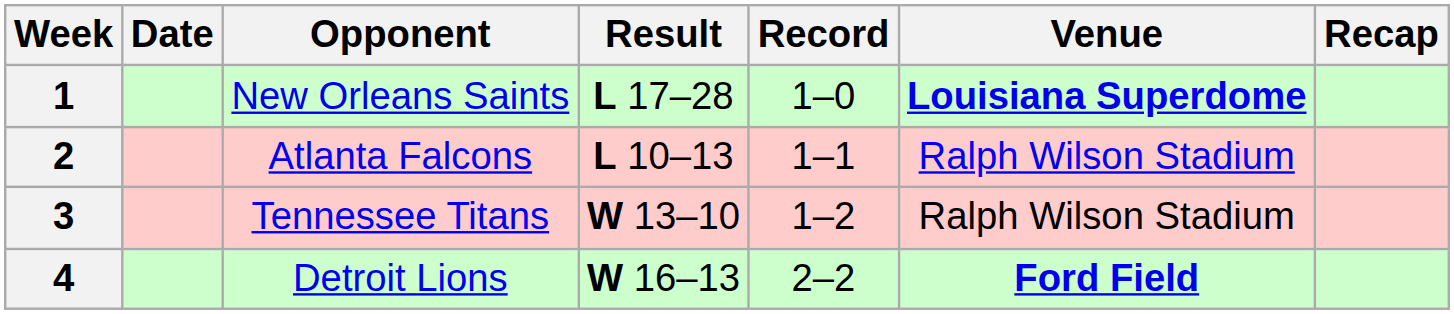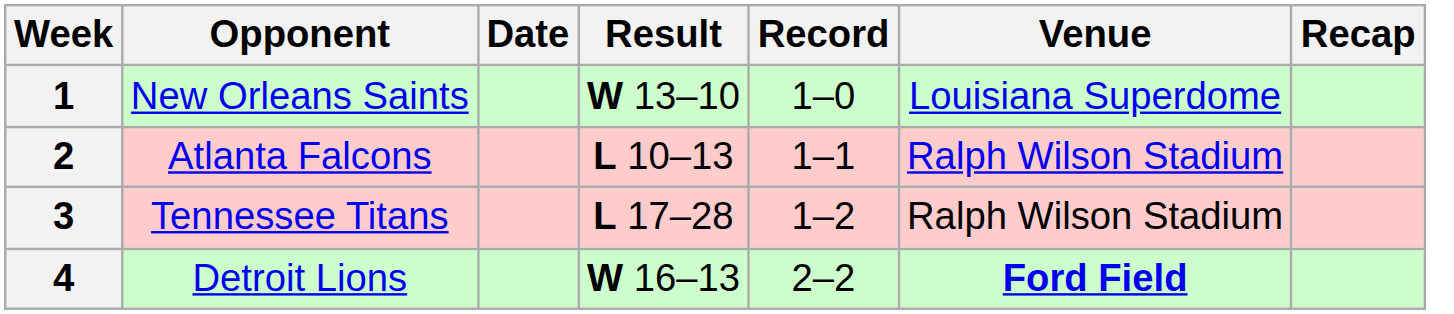columns swapped: (172, 34) <-> (400, 34)
(663, 95) L 17–28 -> (663, 95) W 13–10
(1107, 95) bold -> (1095, 95) normal
(663, 216) W 13–10 -> (663, 216) L 17–28
